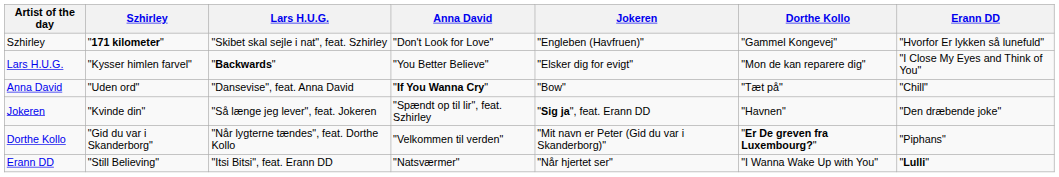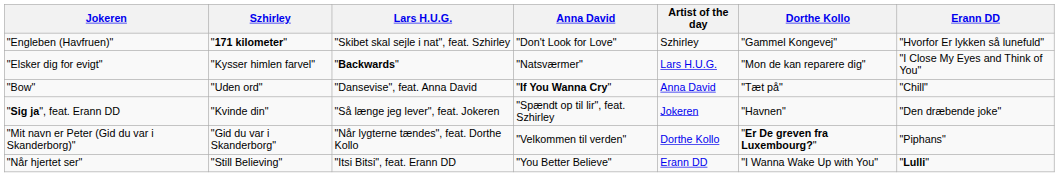columns swapped: (45, 19) <-> (637, 19)
(441, 65) "You Better Believe" -> (550, 65) "Natsværmer"
(426, 163) "Natsværmer" -> (564, 163) "You Better Believe"
